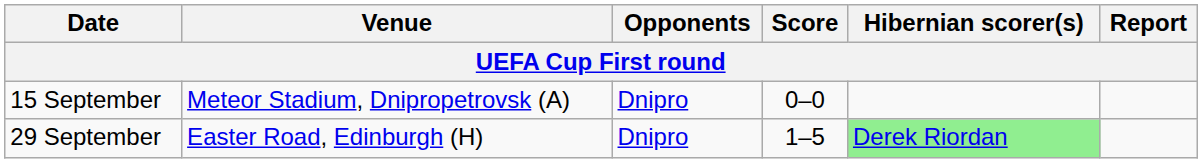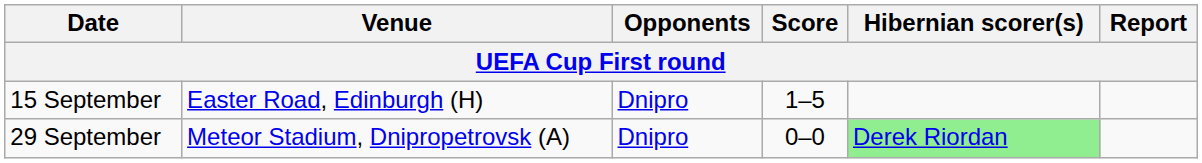(379, 99) Meteor Stadium, Dnipropetrovsk (A) -> (335, 99) Easter Road, Edinburgh (H)
(805, 99) 0–0 -> (805, 99) 1–5
(335, 137) Easter Road, Edinburgh (H) -> (379, 137) Meteor Stadium, Dnipropetrovsk (A)
(805, 137) 1–5 -> (805, 137) 0–0
